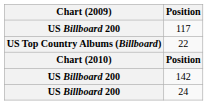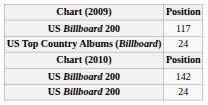(183, 44) 22 -> (183, 44) 24
